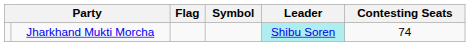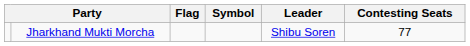(303, 32) paleturquoise background -> (303, 32) no background
(405, 32) 74 -> (405, 32) 77
